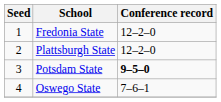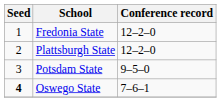(135, 69) bold -> (135, 69) normal
(19, 87) normal -> (19, 87) bold
